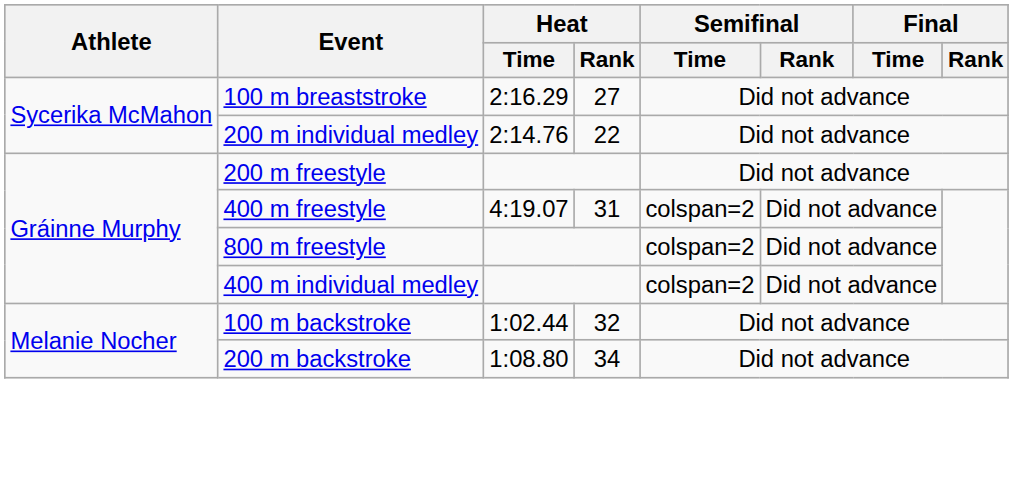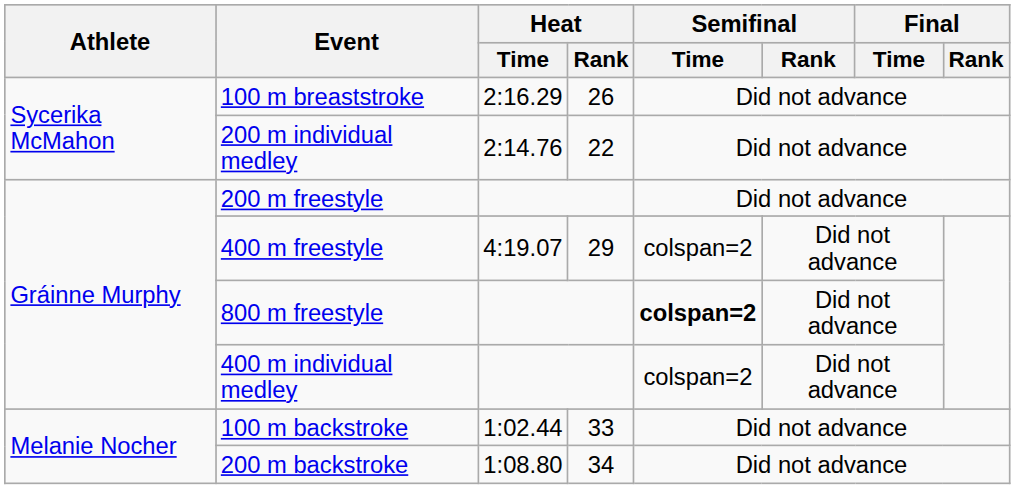(607, 97) 27 -> (601, 97) 26
(607, 210) 31 -> (601, 249) 29
(700, 247) normal -> (698, 313) bold
(607, 322) 32 -> (601, 428) 33
